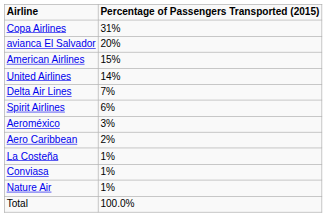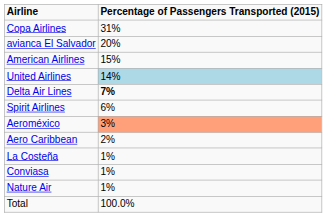(110, 76) no background -> (110, 76) lightblue background
(108, 92) normal -> (108, 92) bold
(108, 124) no background -> (108, 124) lightsalmon background
